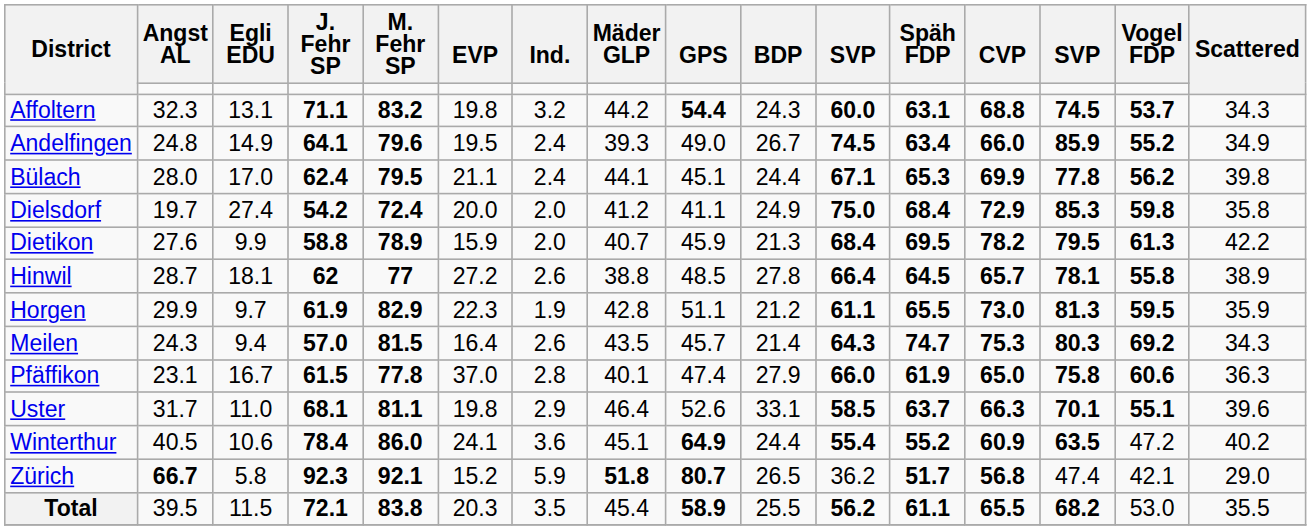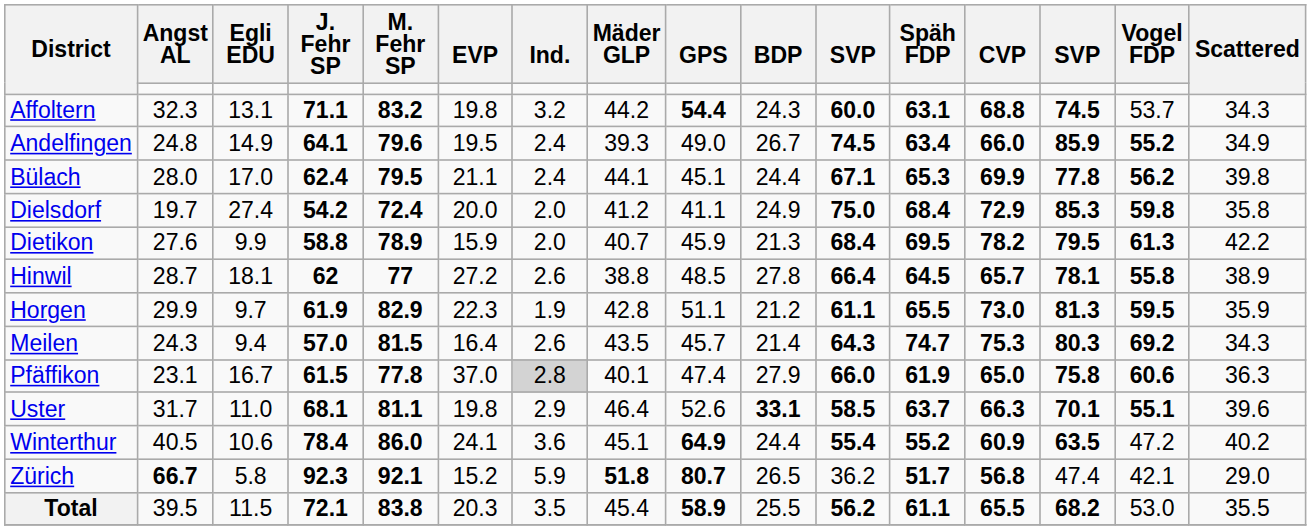(1152, 111) bold -> (1152, 111) normal
(550, 376) no background -> (550, 376) lightgrey background
(778, 409) normal -> (778, 409) bold
